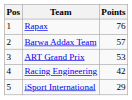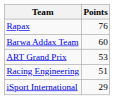- column: (13, 11)
(121, 41) 57 -> (103, 41) 60
(121, 71) 42 -> (103, 71) 51
